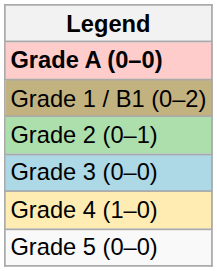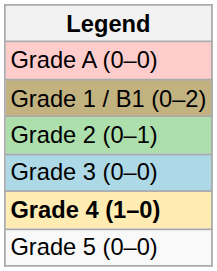(87, 60) bold -> (84, 60) normal
(84, 210) normal -> (85, 210) bold
